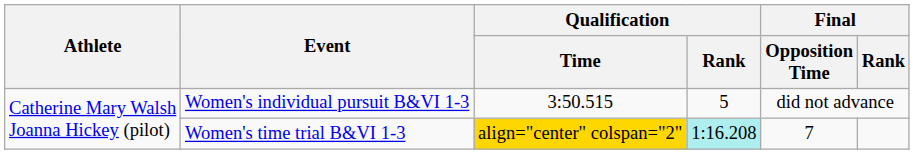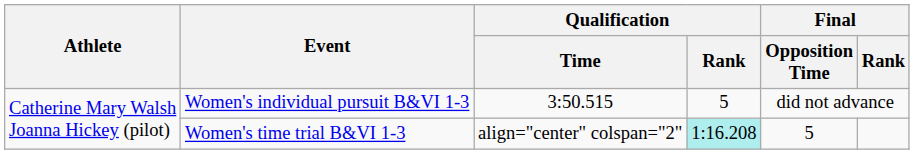(580, 134) gold background -> (580, 134) no background
(809, 134) 7 -> (809, 134) 5
